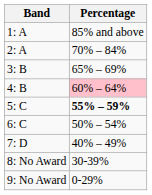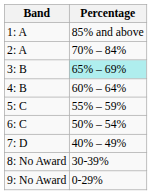(99, 69) no background -> (99, 69) paleturquoise background
(99, 87) pink background -> (99, 87) no background
(101, 106) bold -> (99, 106) normal
